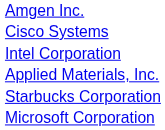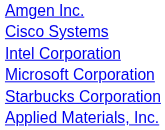(82, 75) Applied Materials, Inc. -> (80, 75) Microsoft Corporation
(80, 118) Microsoft Corporation -> (82, 118) Applied Materials, Inc.
